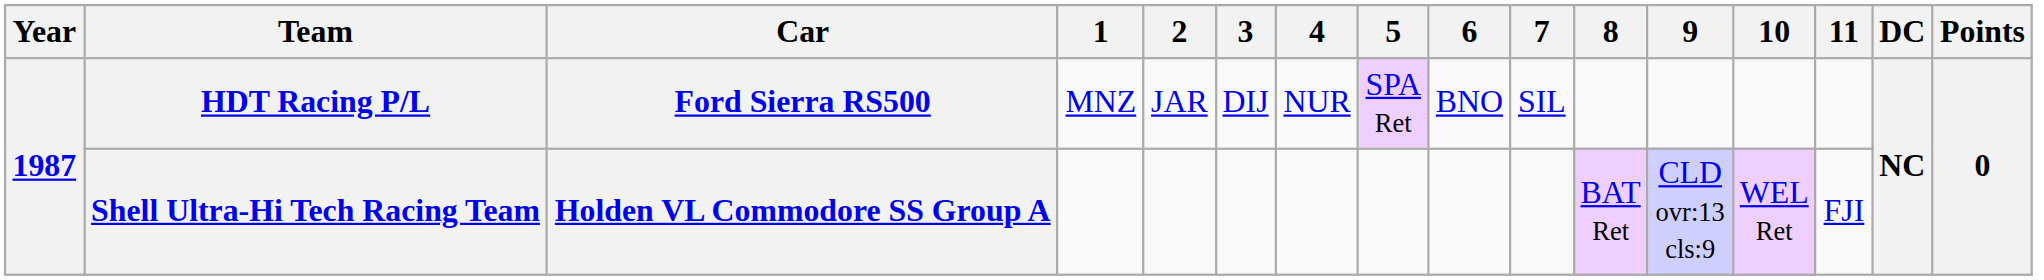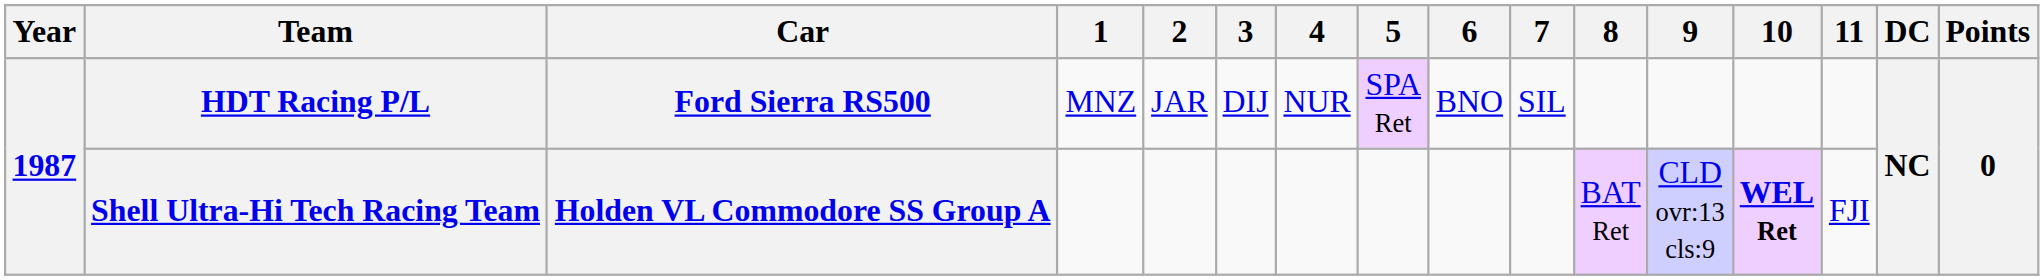(1774, 211) normal -> (1777, 211) bold
